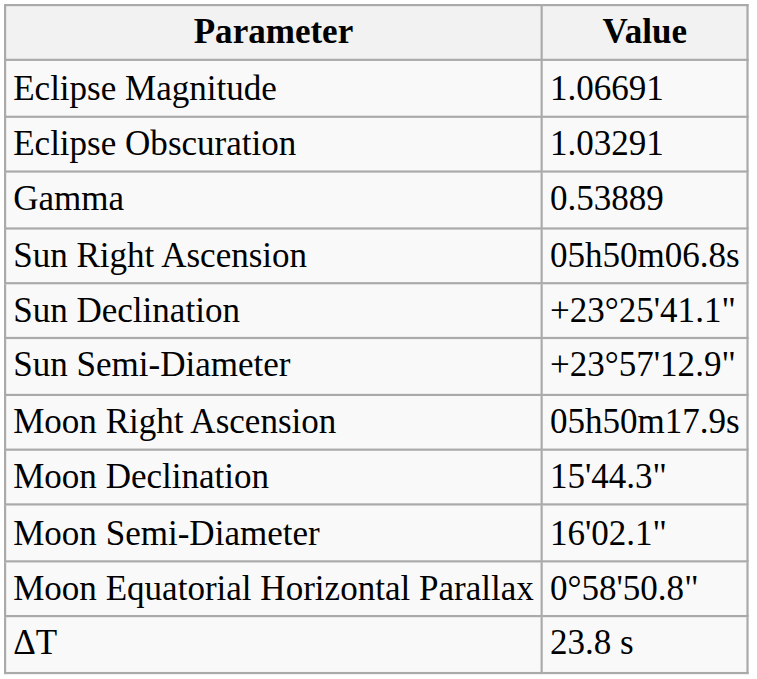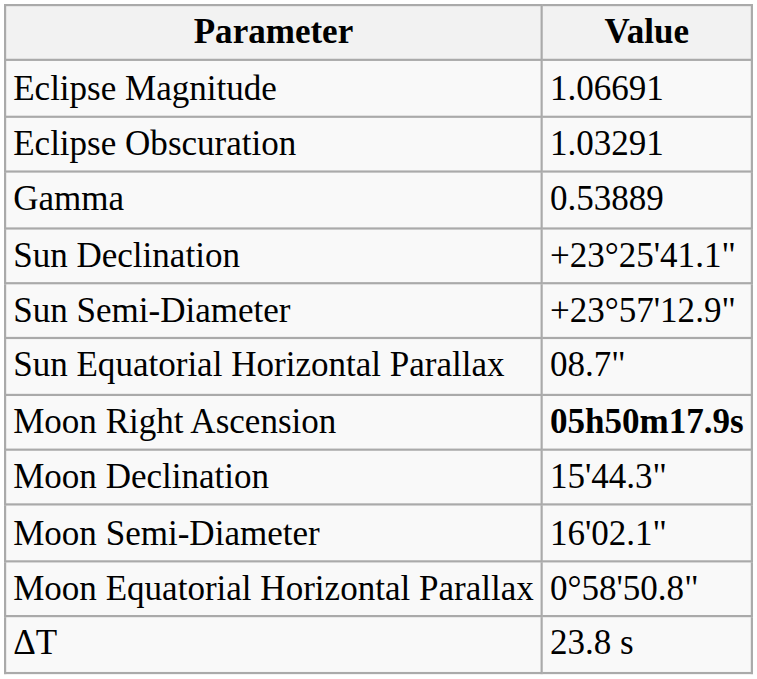- row: (160, 254)
+ row: (259, 365)
(645, 421) normal -> (647, 421) bold
